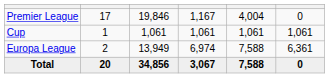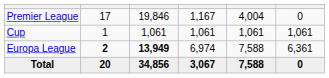(105, 49) normal -> (105, 49) bold
(154, 49) normal -> (154, 49) bold
